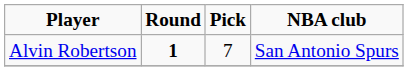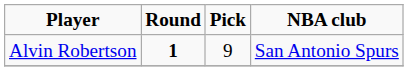(228, 50) 7 -> (228, 50) 9
